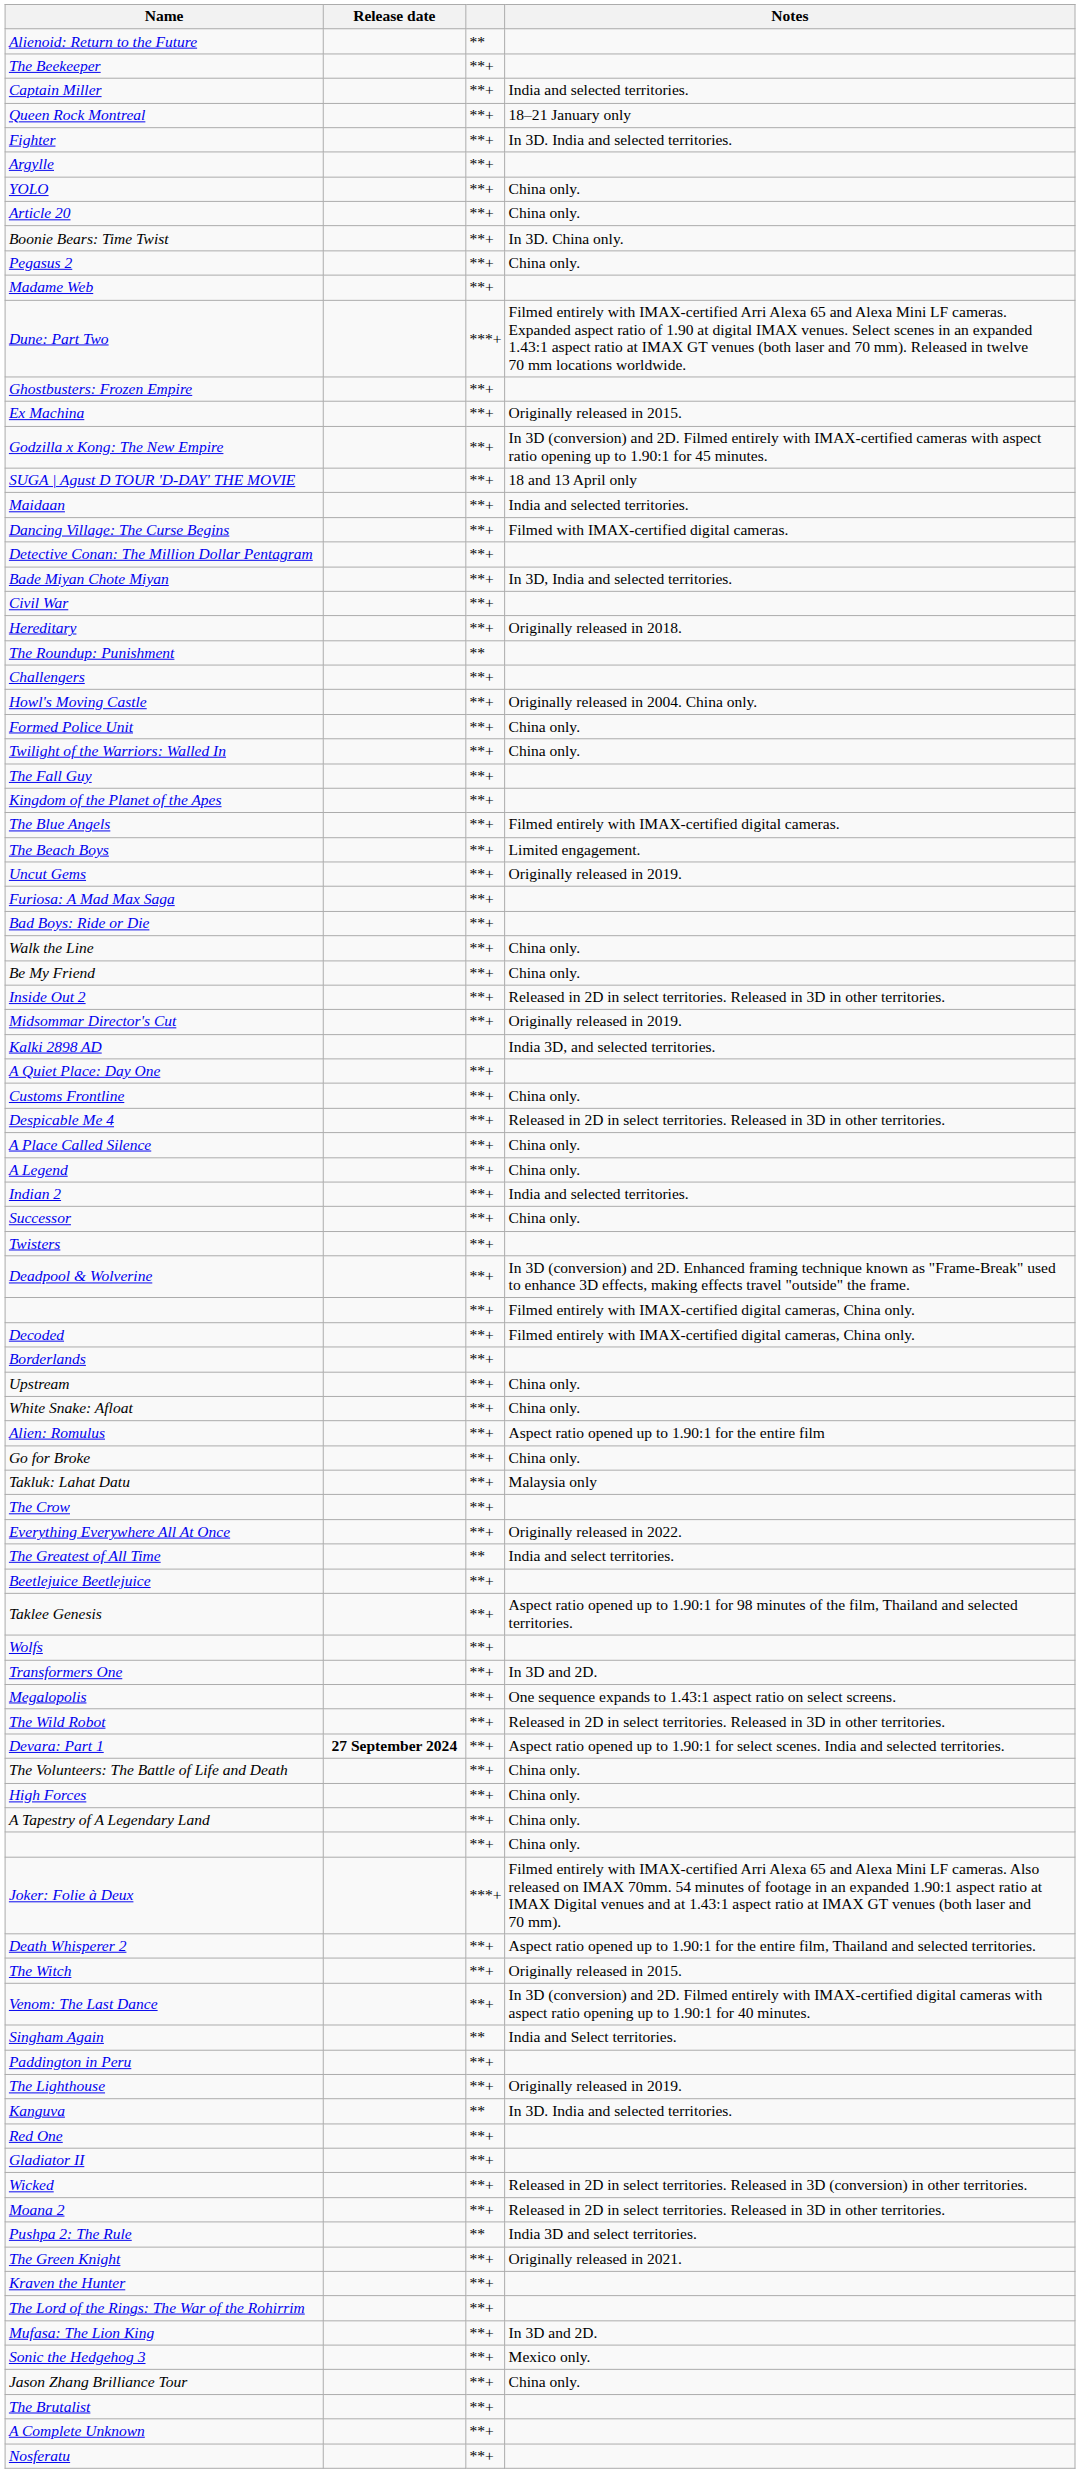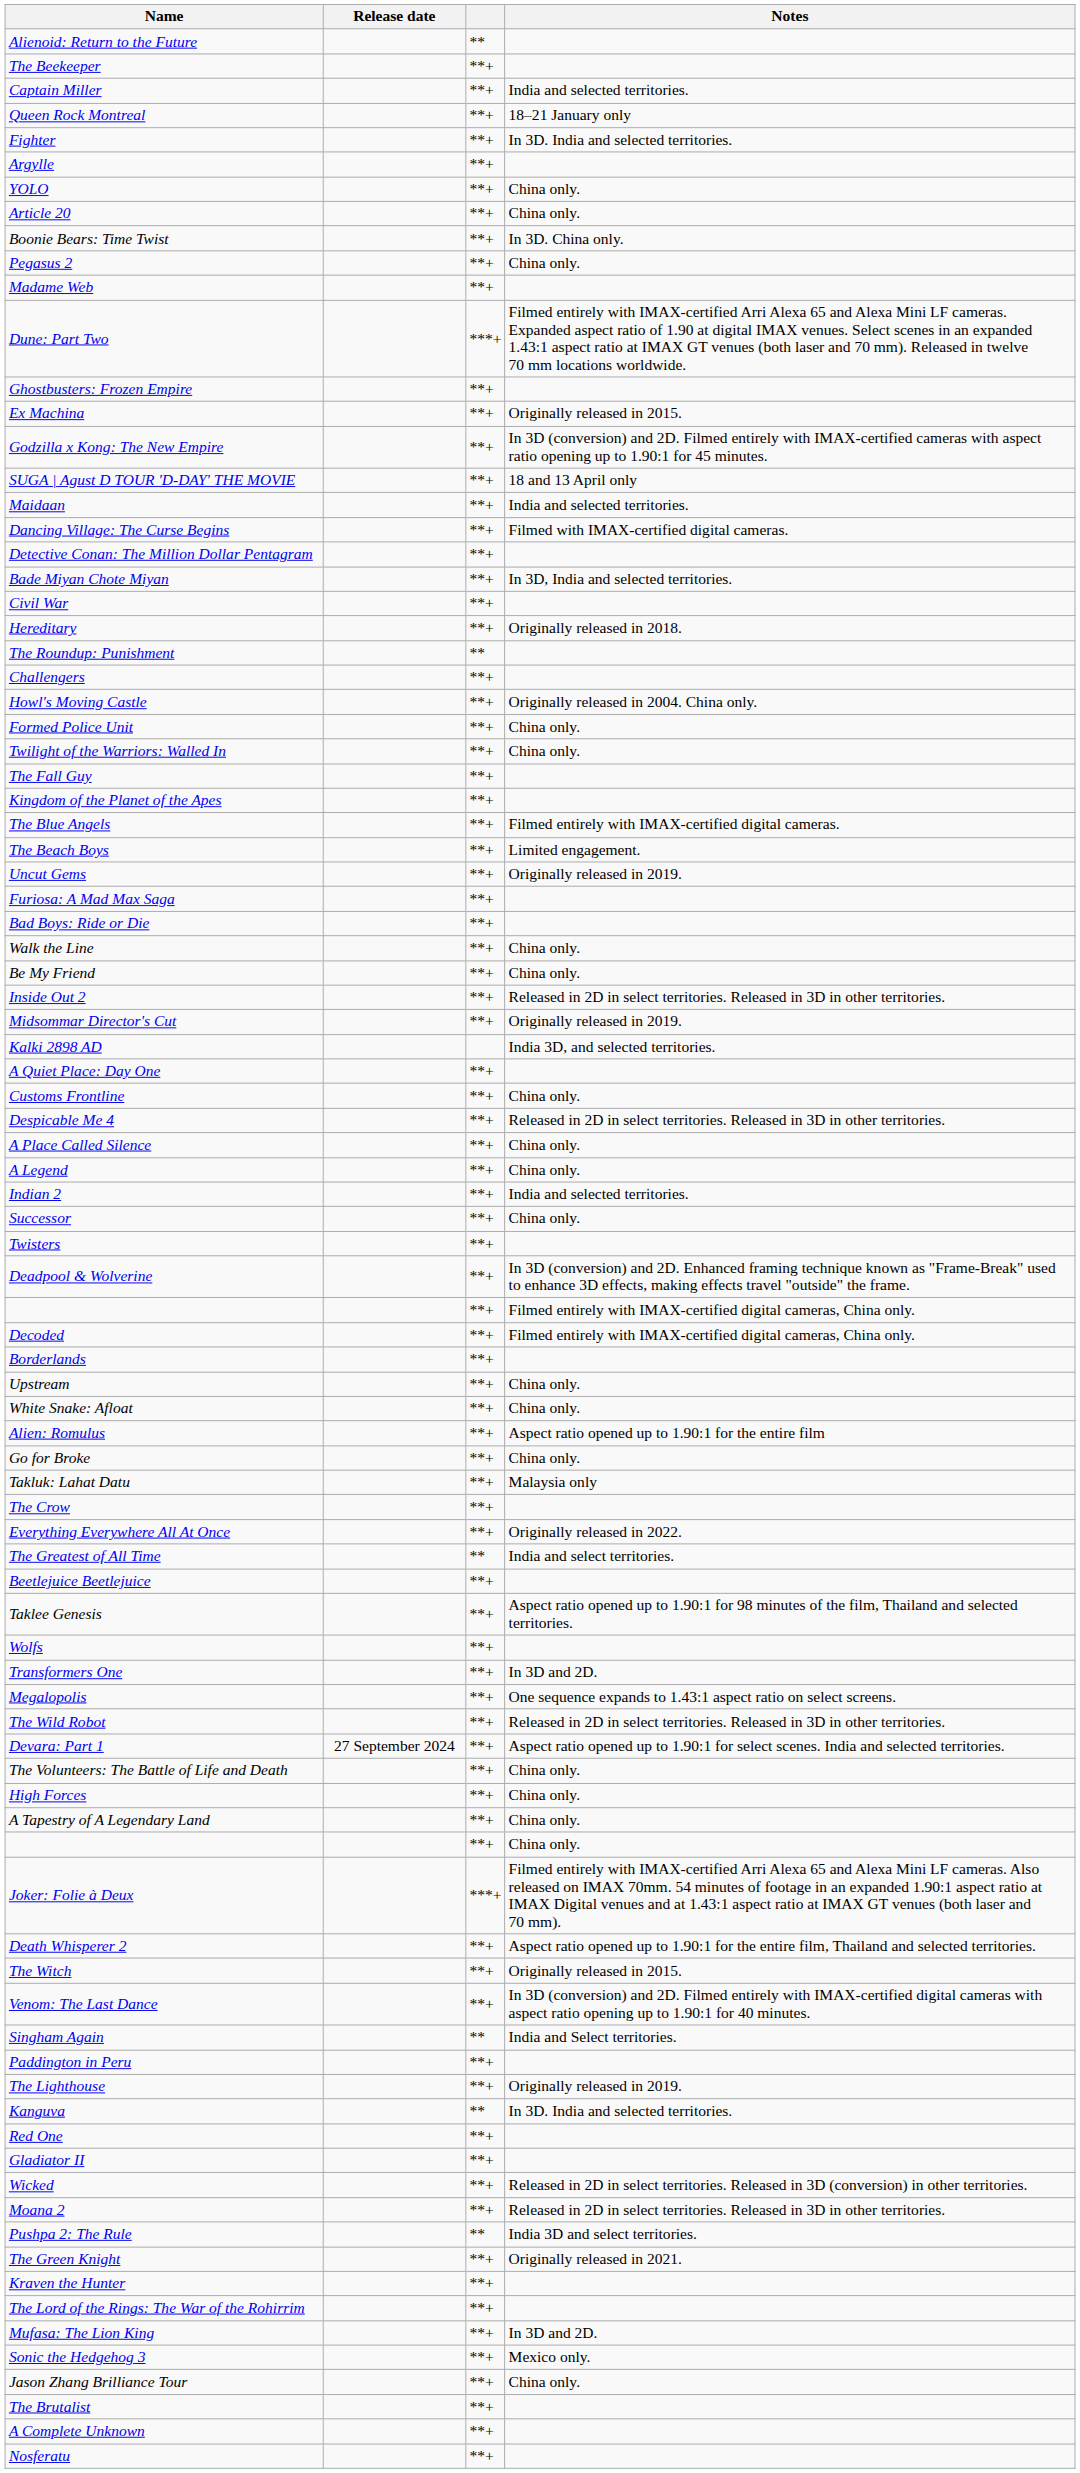(394, 1746) bold -> (394, 1746) normal
